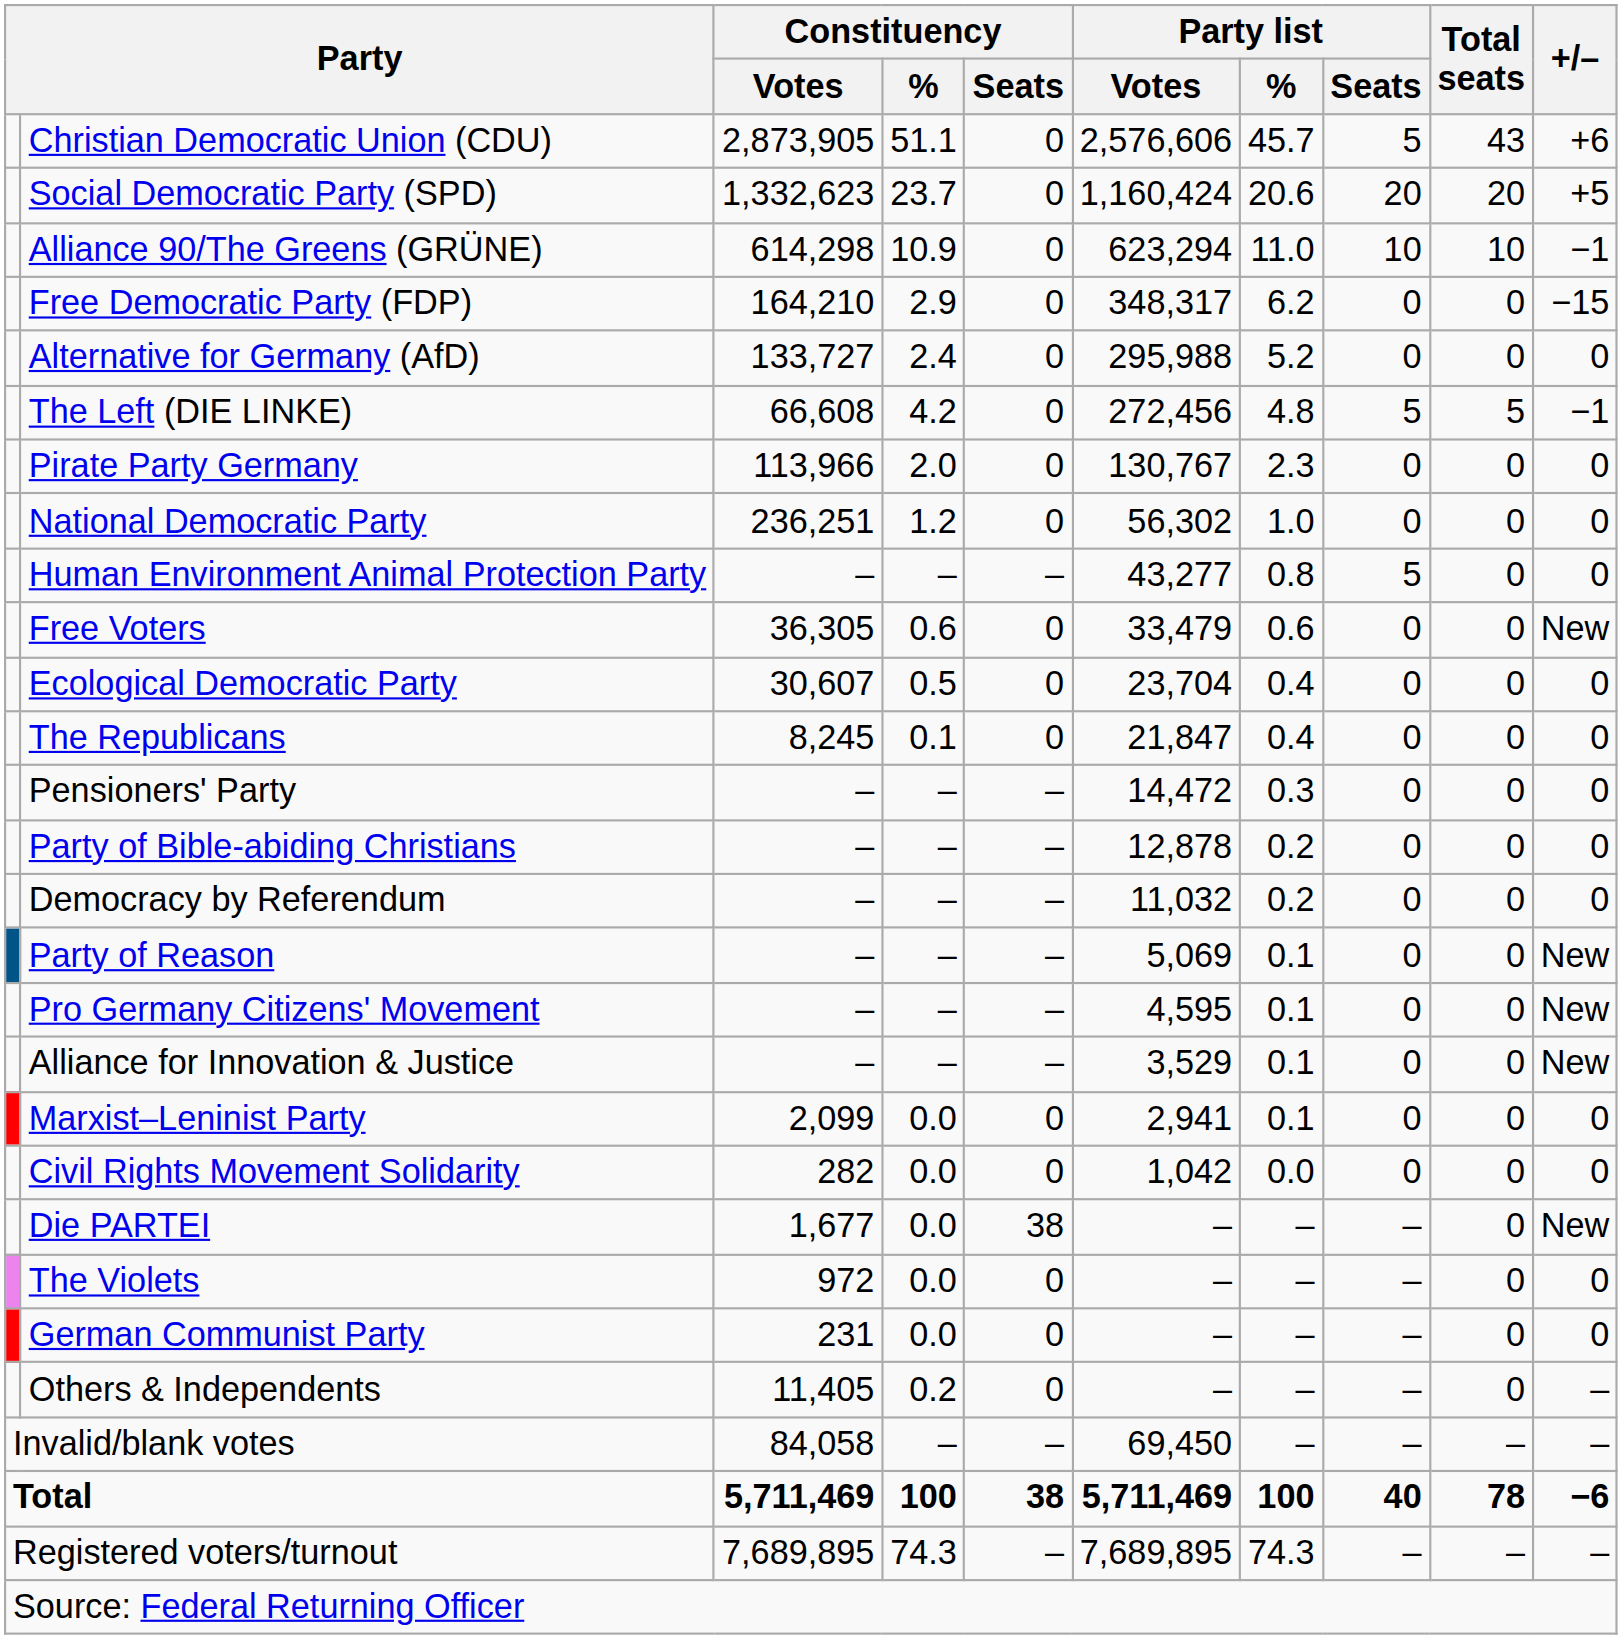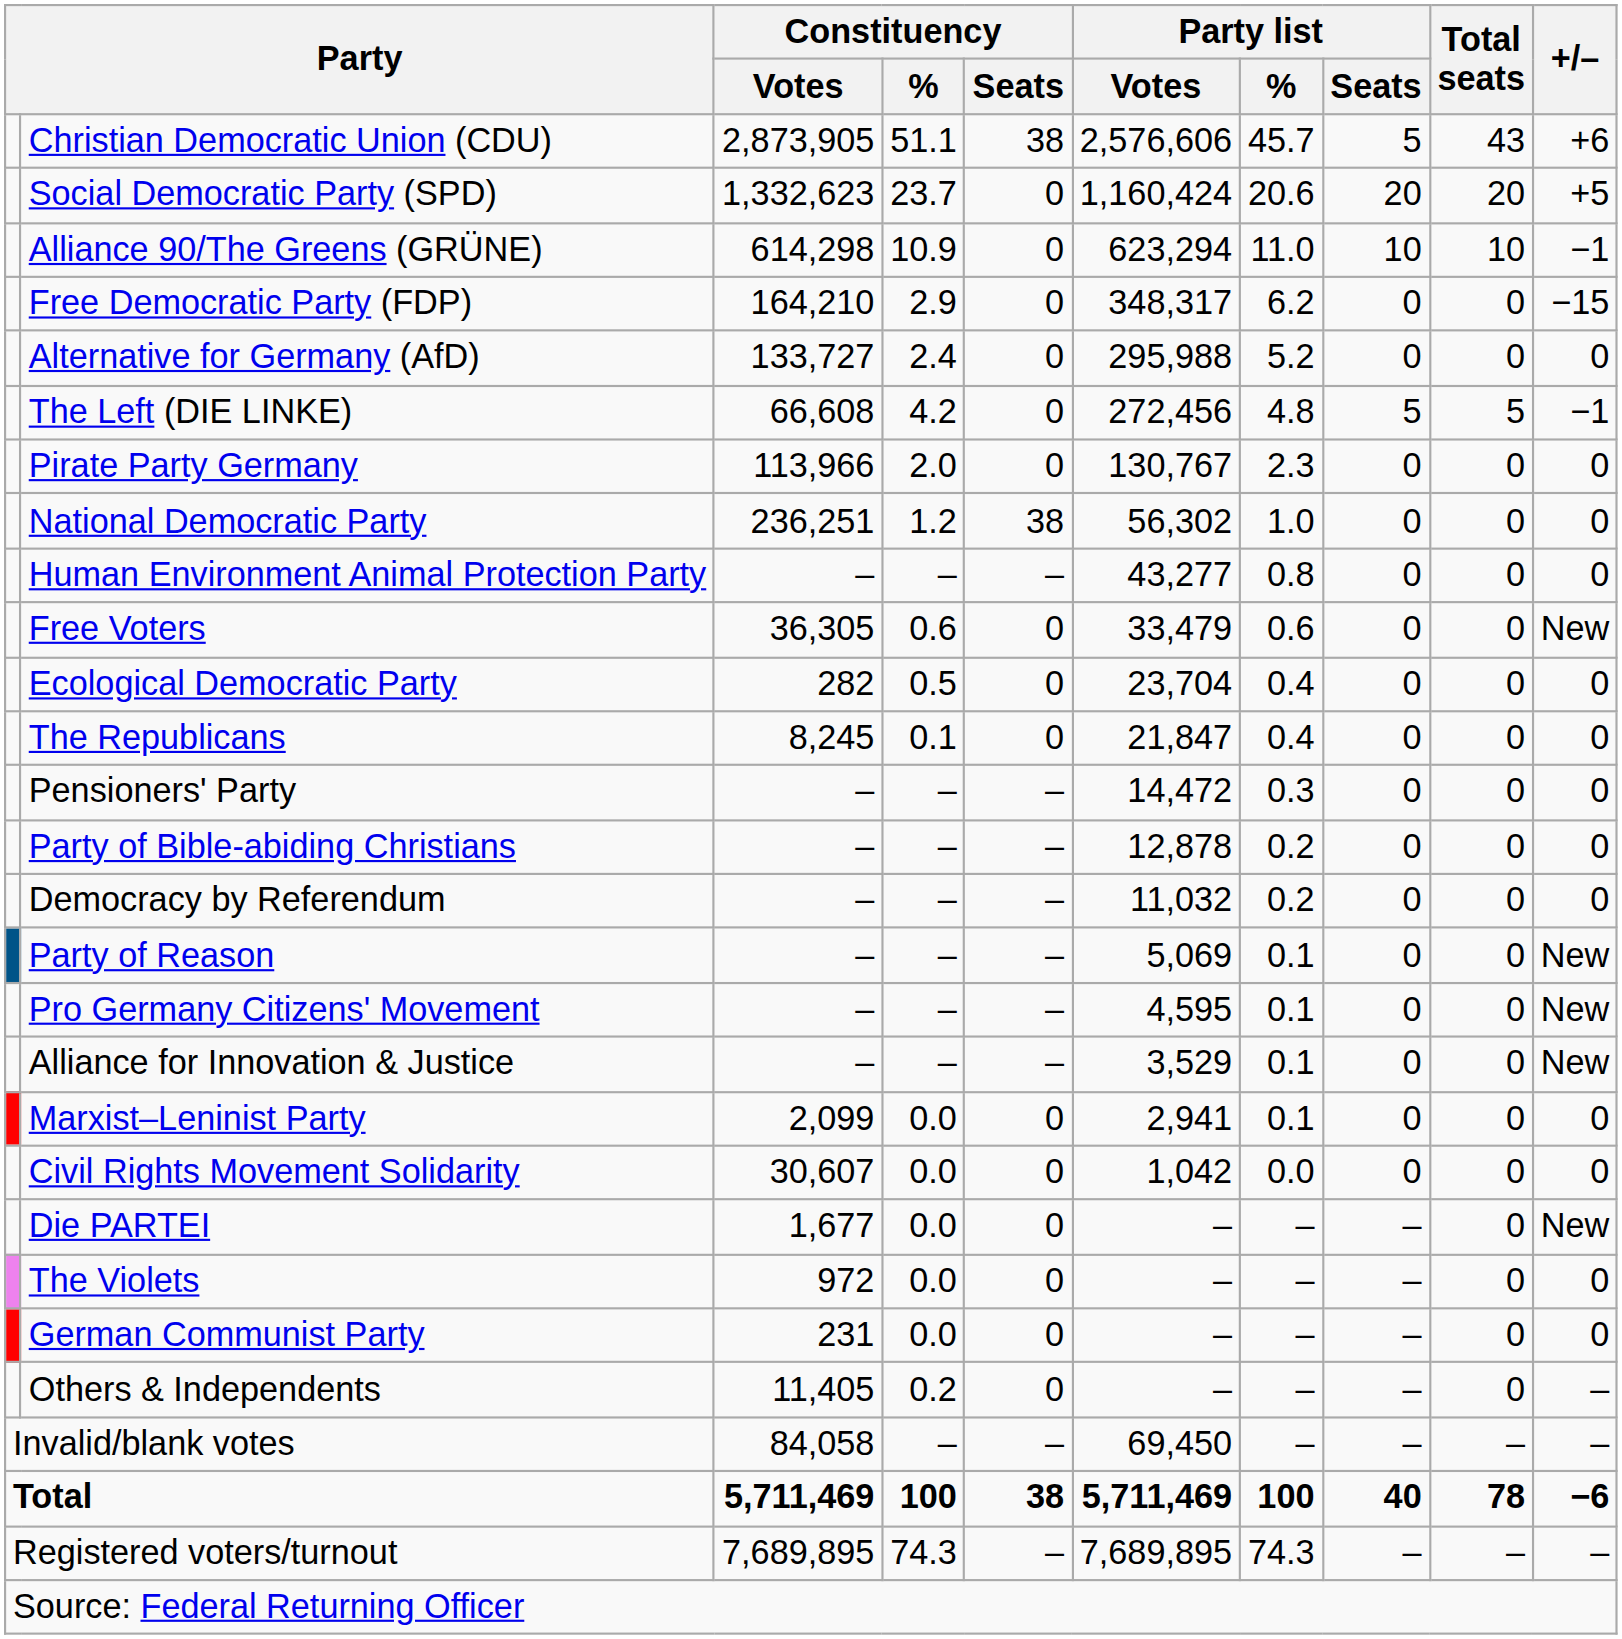(1054, 140) 0 -> (1045, 140) 38
(1054, 520) 0 -> (1045, 520) 38
(1412, 574) 5 -> (1412, 574) 0
(822, 683) 30,607 -> (846, 683) 282
(846, 1172) 282 -> (822, 1172) 30,607
(1045, 1226) 38 -> (1054, 1226) 0
